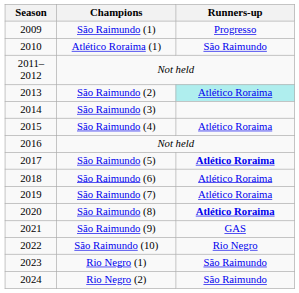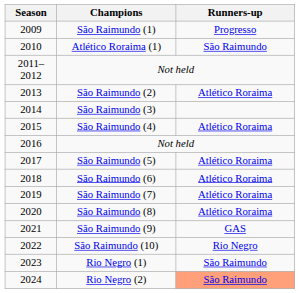(235, 93) paleturquoise background -> (235, 93) no background
(235, 161) bold -> (235, 161) normal
(235, 212) bold -> (235, 212) normal
(235, 280) no background -> (235, 280) lightsalmon background
